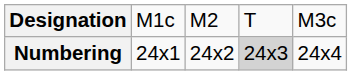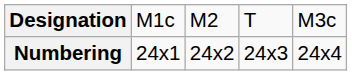(266, 53) lightgrey background -> (266, 53) no background
